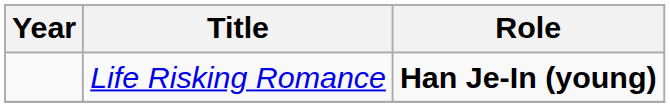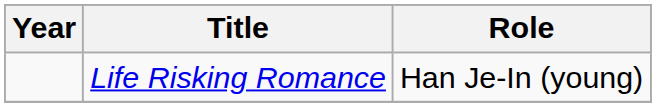(528, 76) bold -> (522, 76) normal
